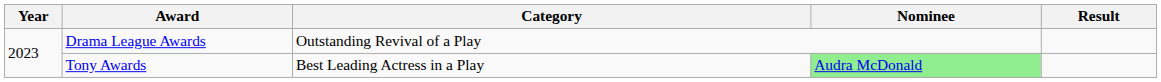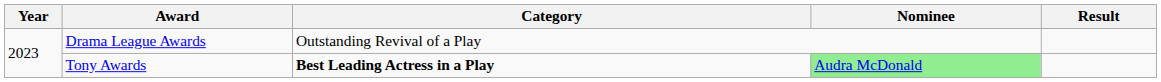(390, 65) normal -> (395, 65) bold
